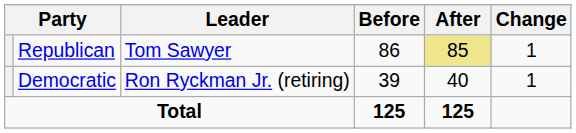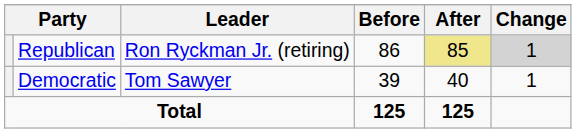(178, 50) Tom Sawyer -> (237, 50) Ron Ryckman Jr. (retiring)
(531, 50) no background -> (531, 50) lightgrey background
(237, 81) Ron Ryckman Jr. (retiring) -> (178, 81) Tom Sawyer
